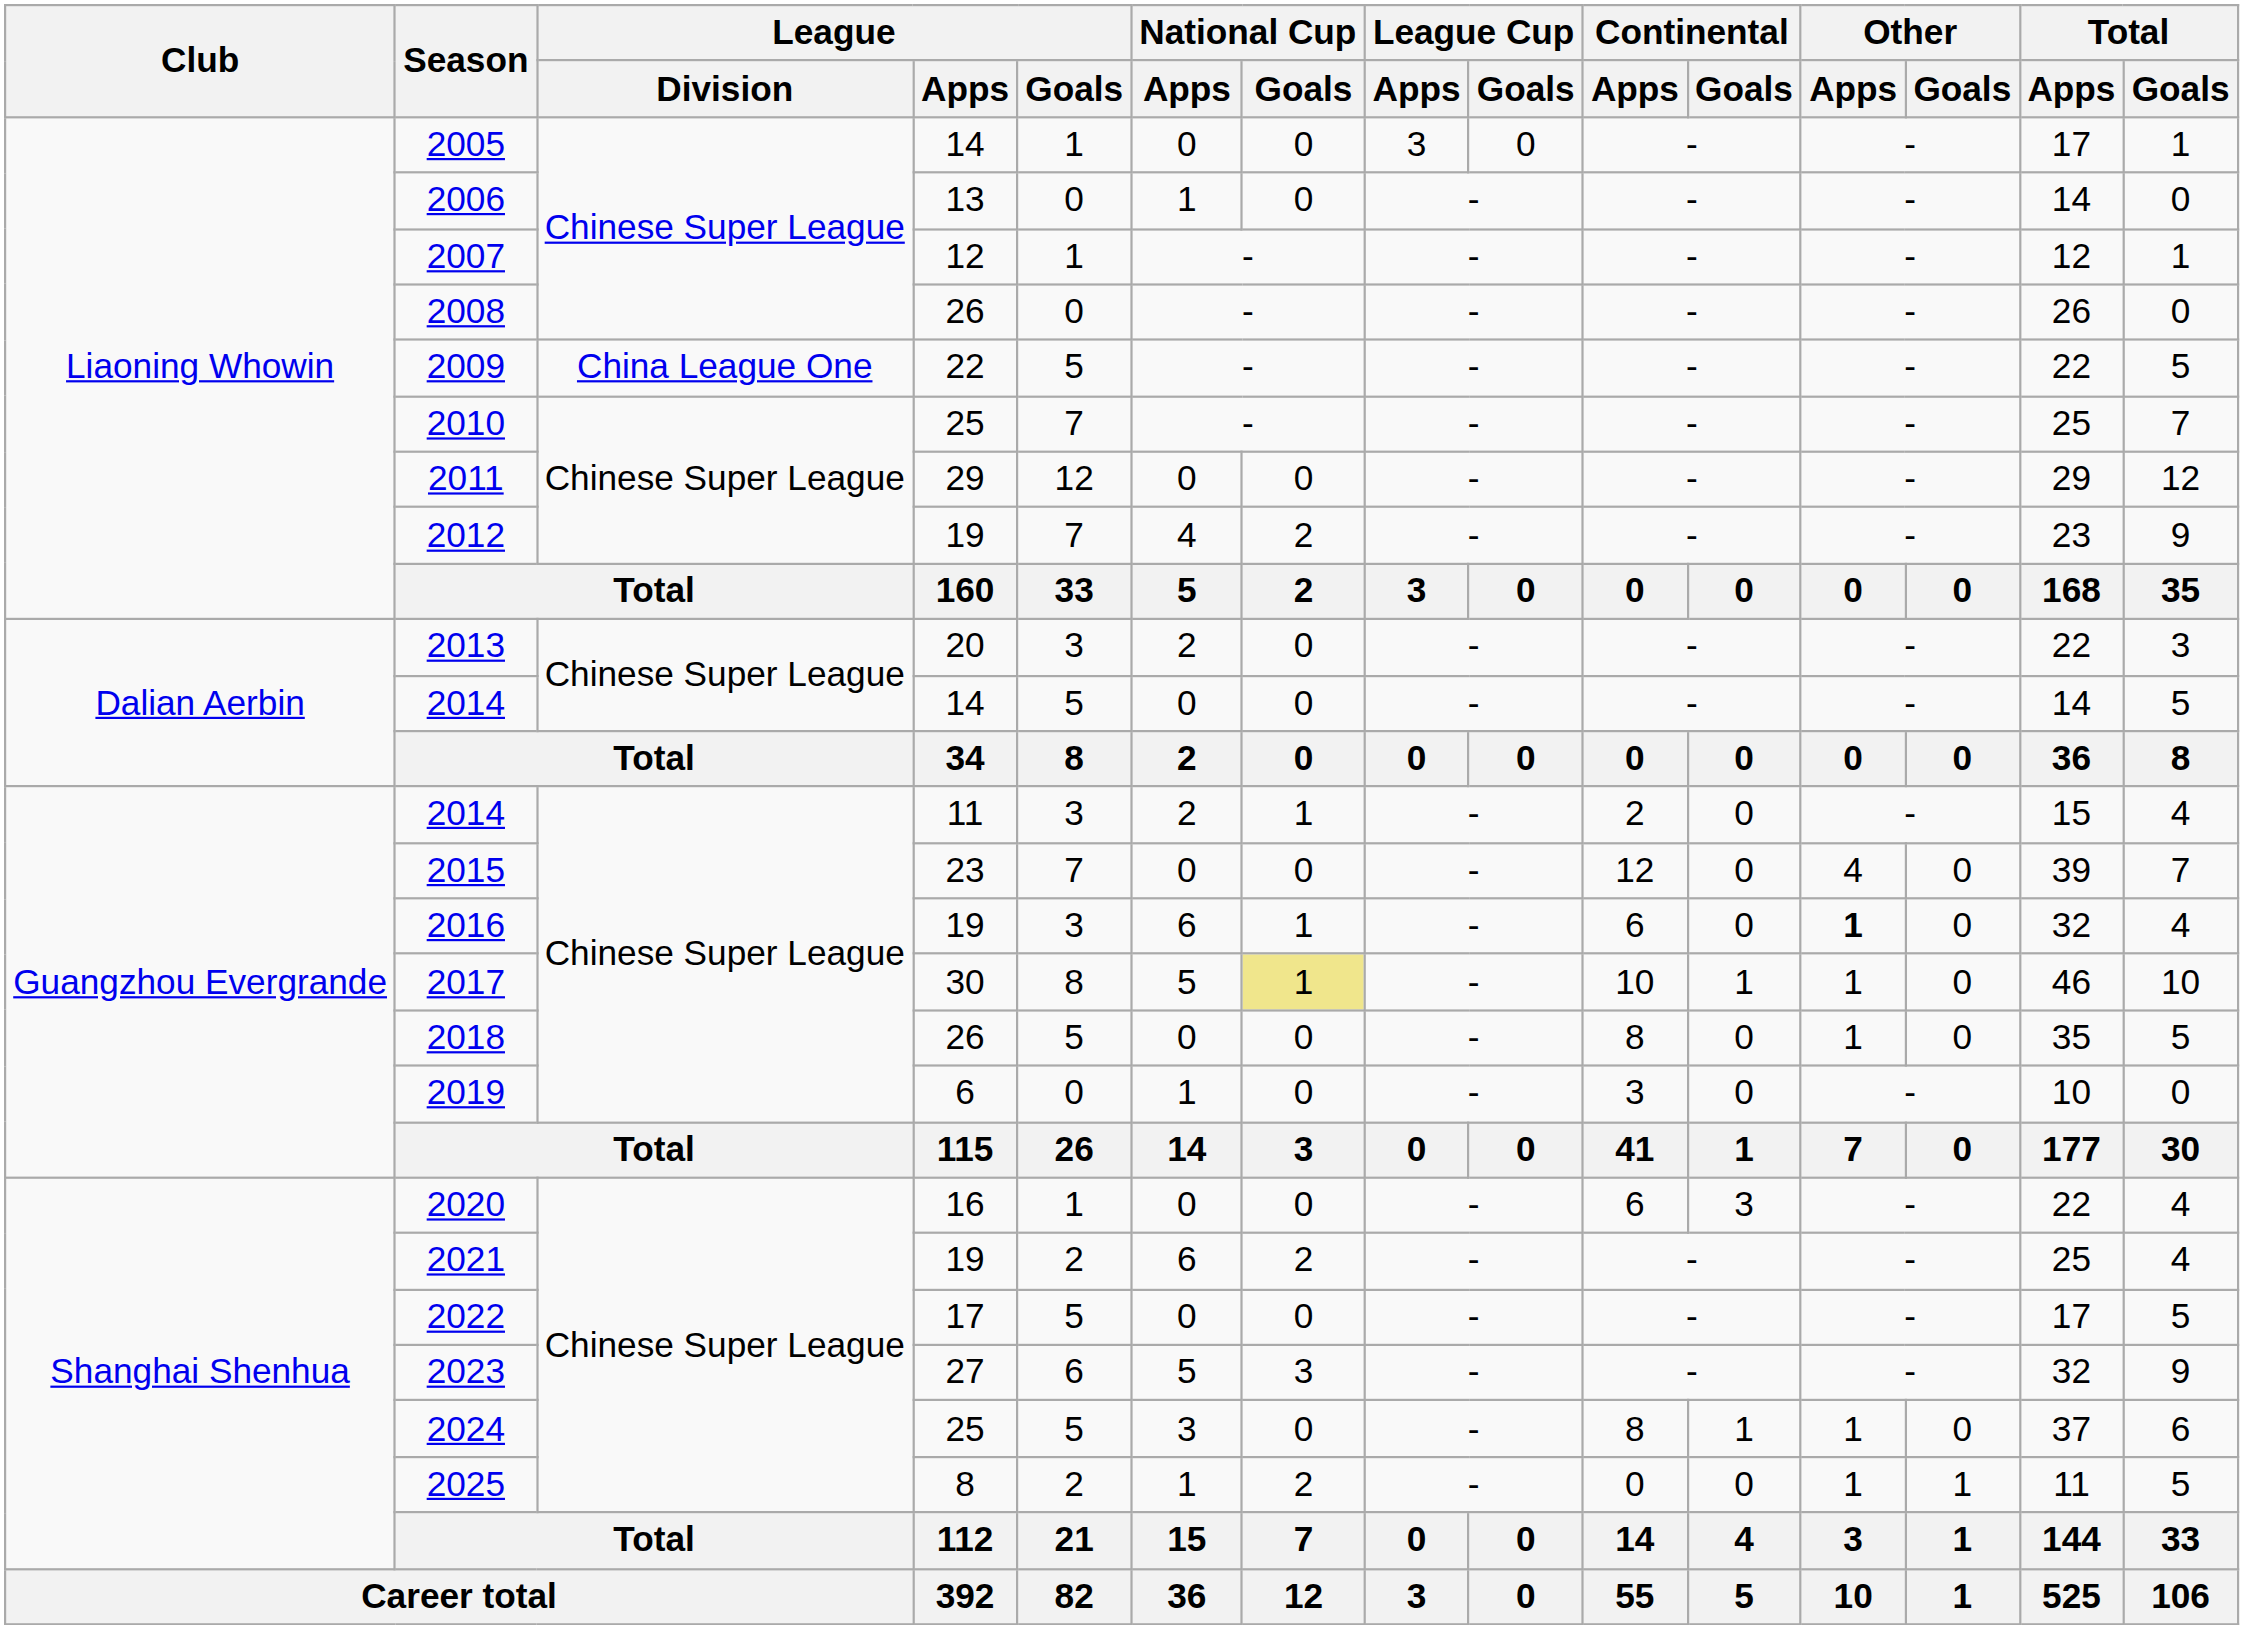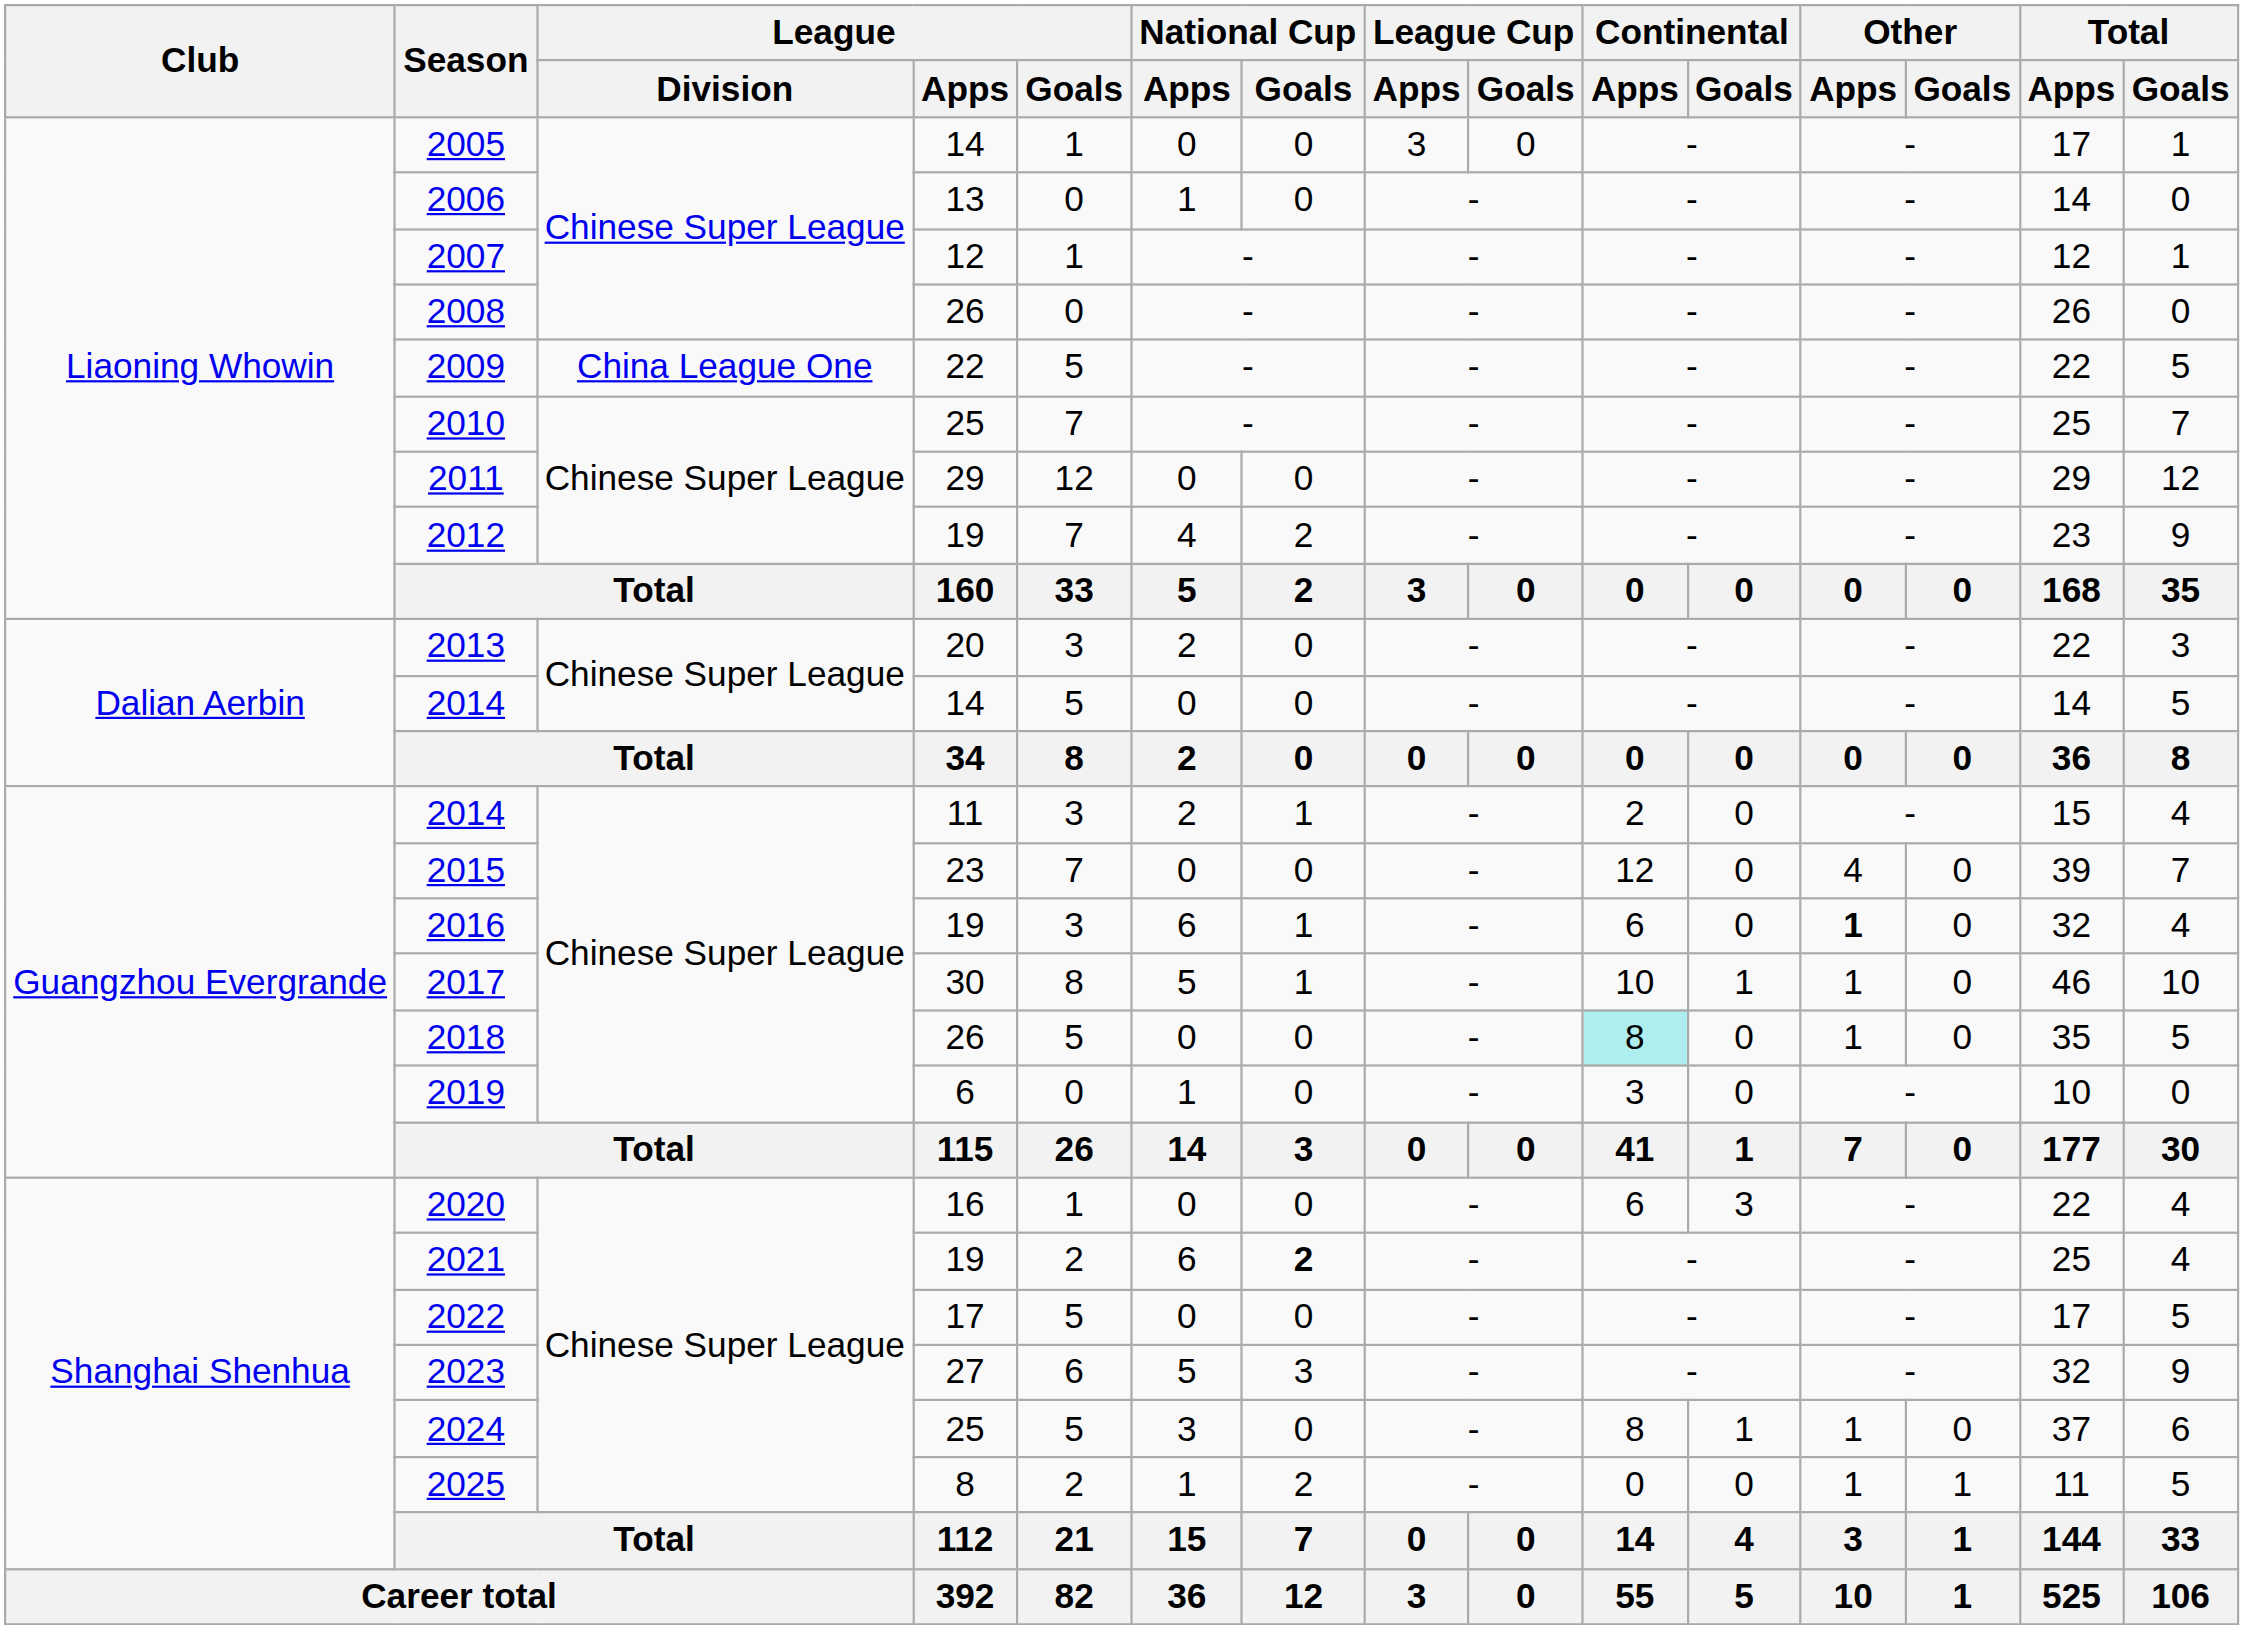(1304, 981) khaki background -> (1304, 981) no background
(1635, 1037) no background -> (1635, 1037) paleturquoise background
(1304, 1260) normal -> (1304, 1260) bold
